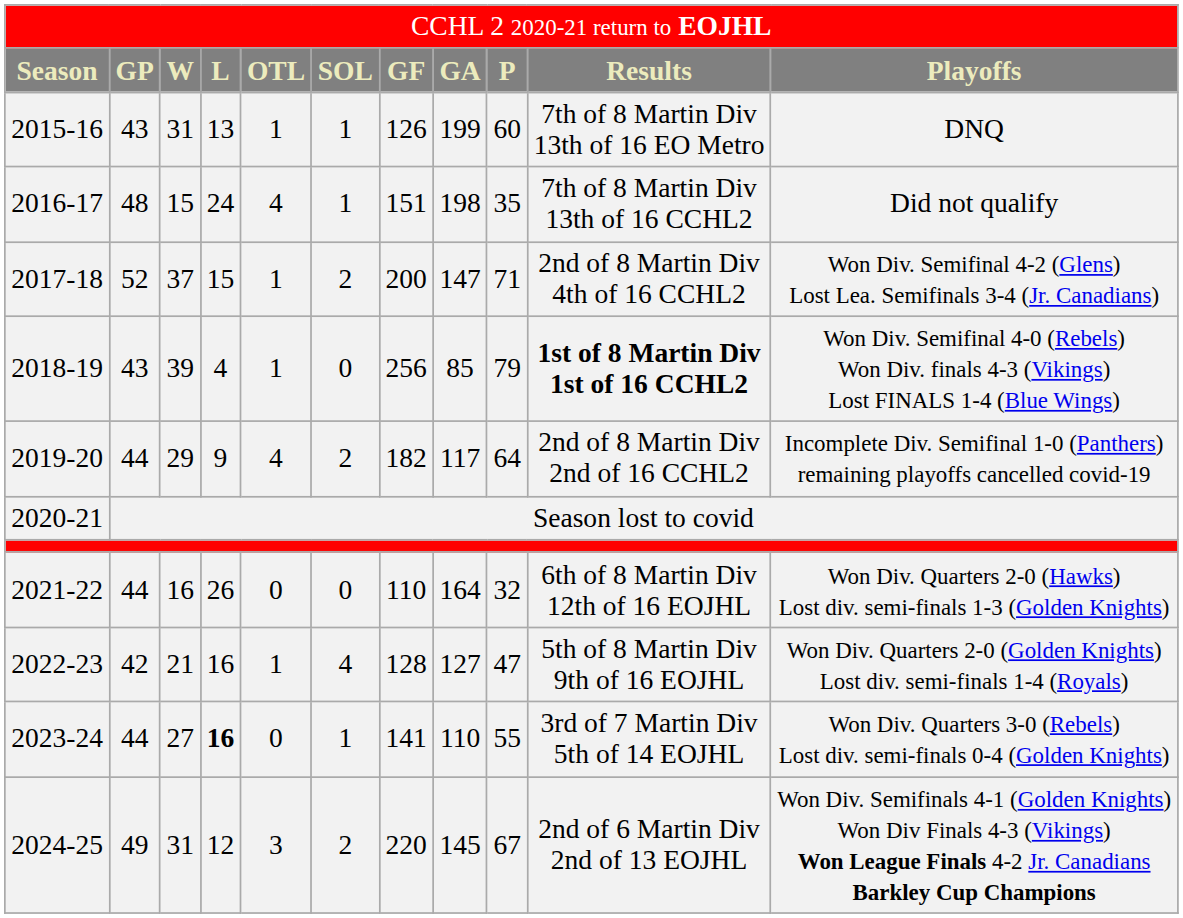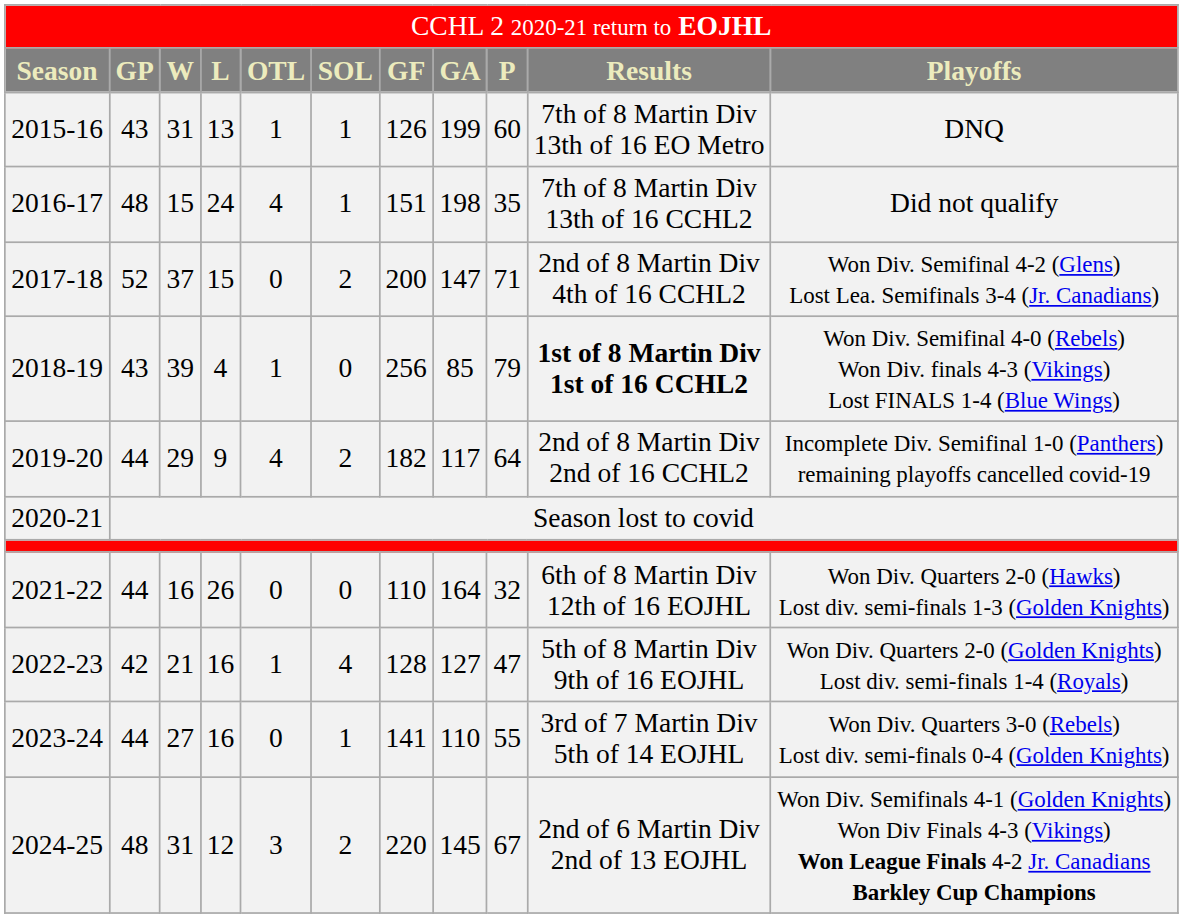(276, 278) 1 -> (276, 278) 0
(220, 738) bold -> (220, 738) normal
(135, 844) 49 -> (135, 844) 48
